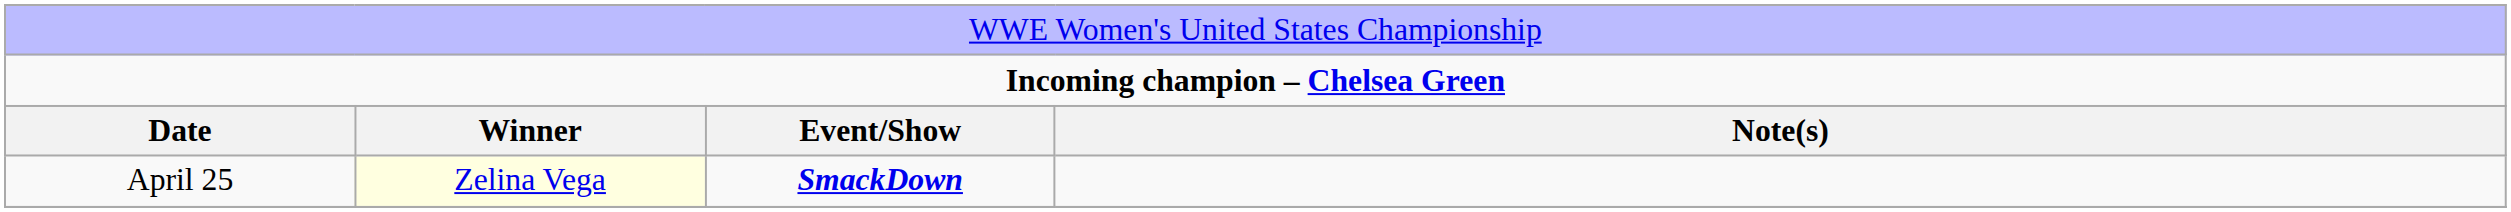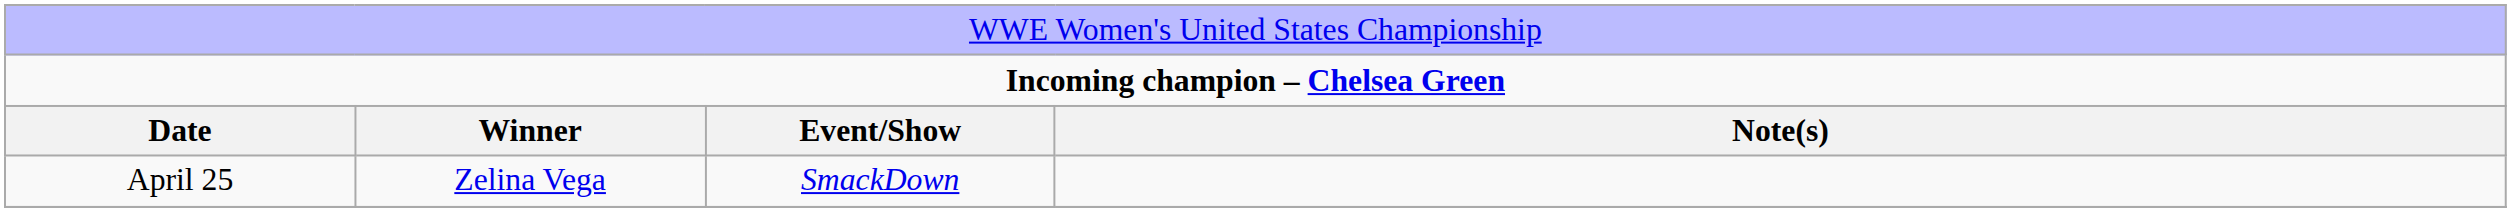(530, 180) lightyellow background -> (530, 180) no background
(880, 180) bold -> (880, 180) normal
